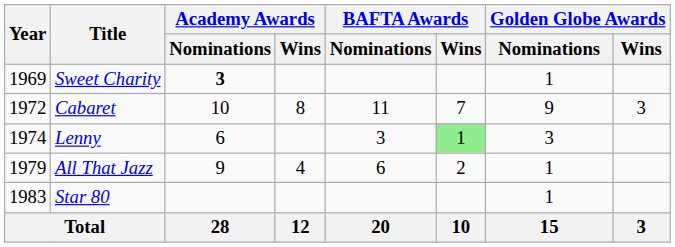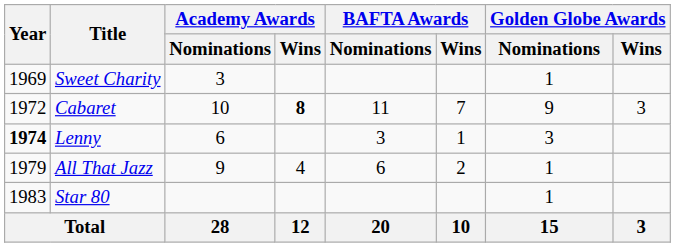(220, 78) bold -> (220, 78) normal
(300, 108) normal -> (300, 108) bold
(28, 138) normal -> (28, 138) bold
(461, 138) lightgreen background -> (461, 138) no background
